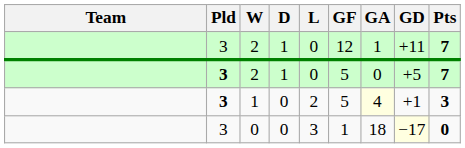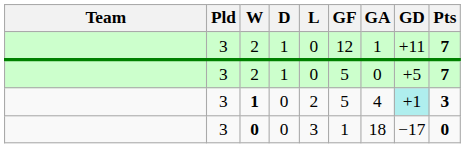(223, 74) bold -> (223, 74) normal
(223, 101) bold -> (223, 101) normal
(255, 101) normal -> (255, 101) bold
(377, 101) lightyellow background -> (377, 101) no background
(412, 101) no background -> (412, 101) paleturquoise background
(255, 128) normal -> (255, 128) bold
(412, 128) lightyellow background -> (412, 128) no background
